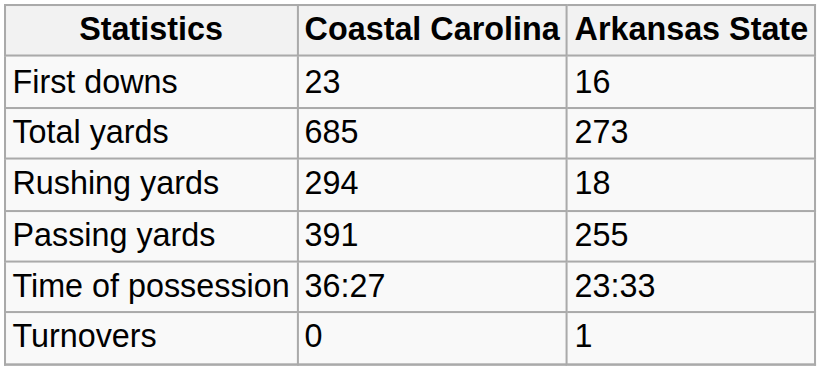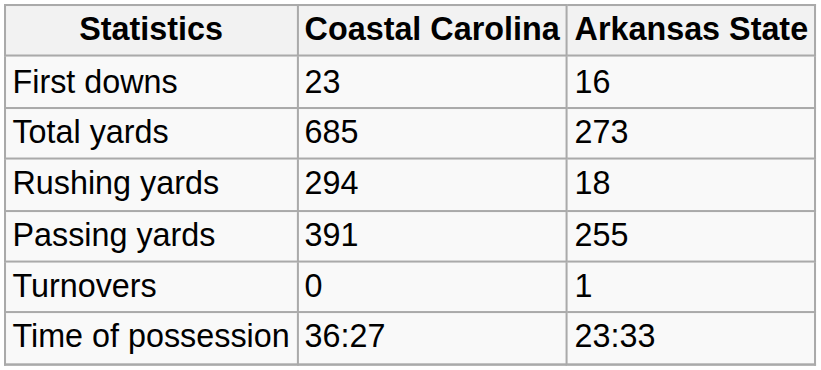rows swapped: (85, 337) <-> (151, 286)
